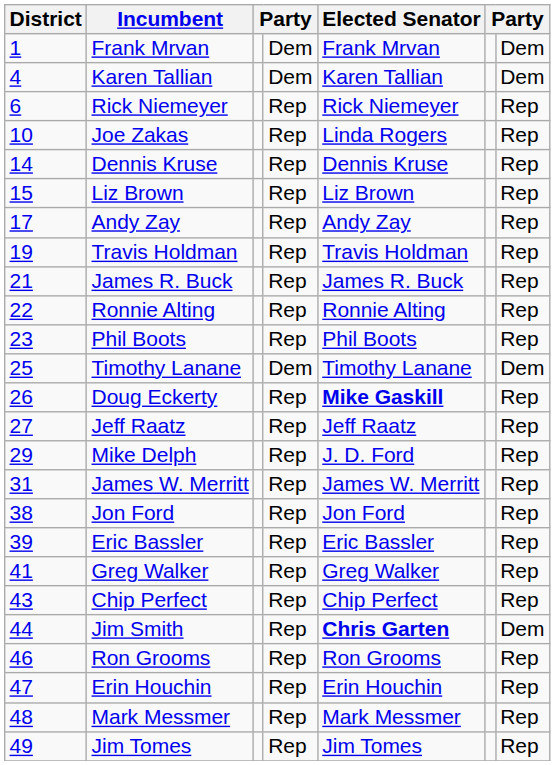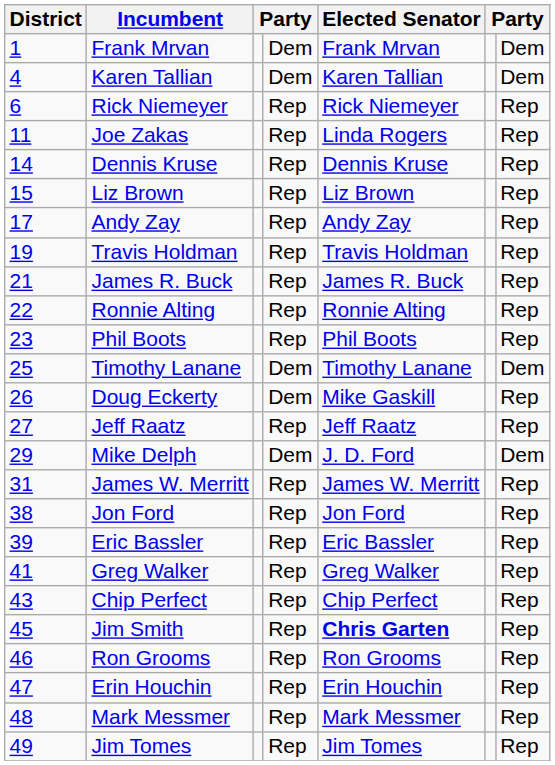(21, 135) 10 -> (20, 135) 11
(287, 397) Rep -> (290, 397) Dem
(383, 397) bold -> (379, 397) normal
(287, 455) Rep -> (290, 455) Dem
(519, 455) Rep -> (522, 455) Dem
(21, 629) 44 -> (21, 629) 45
(522, 629) Dem -> (519, 629) Rep
